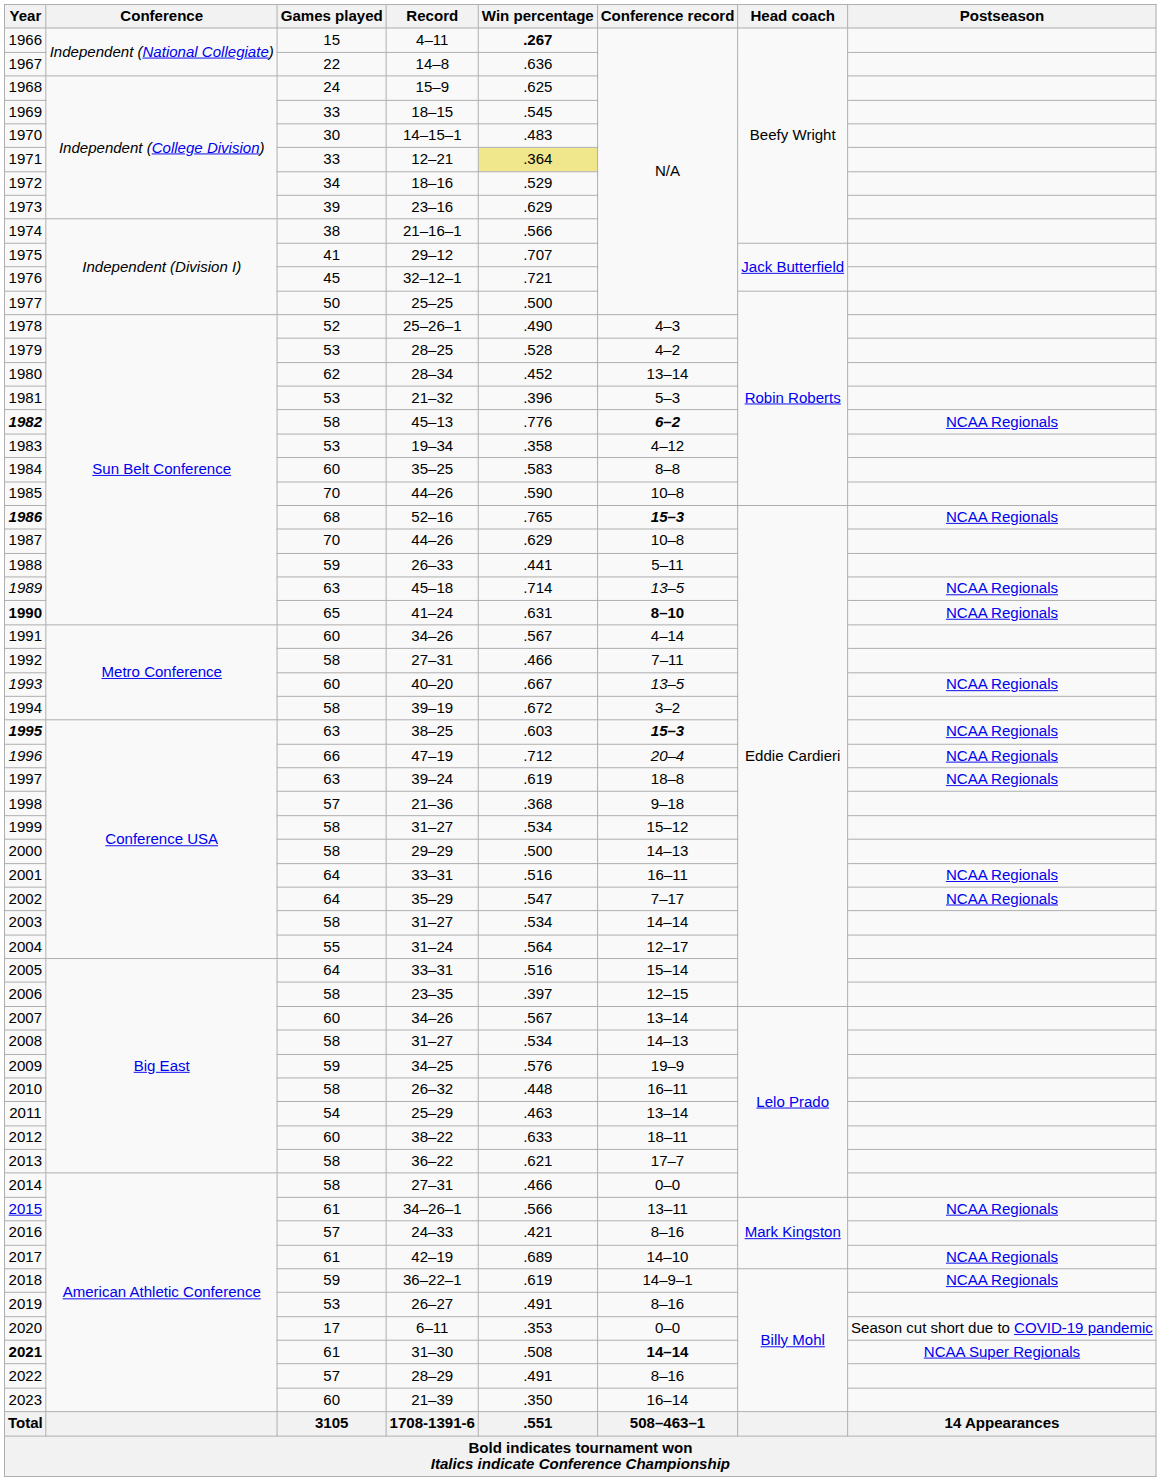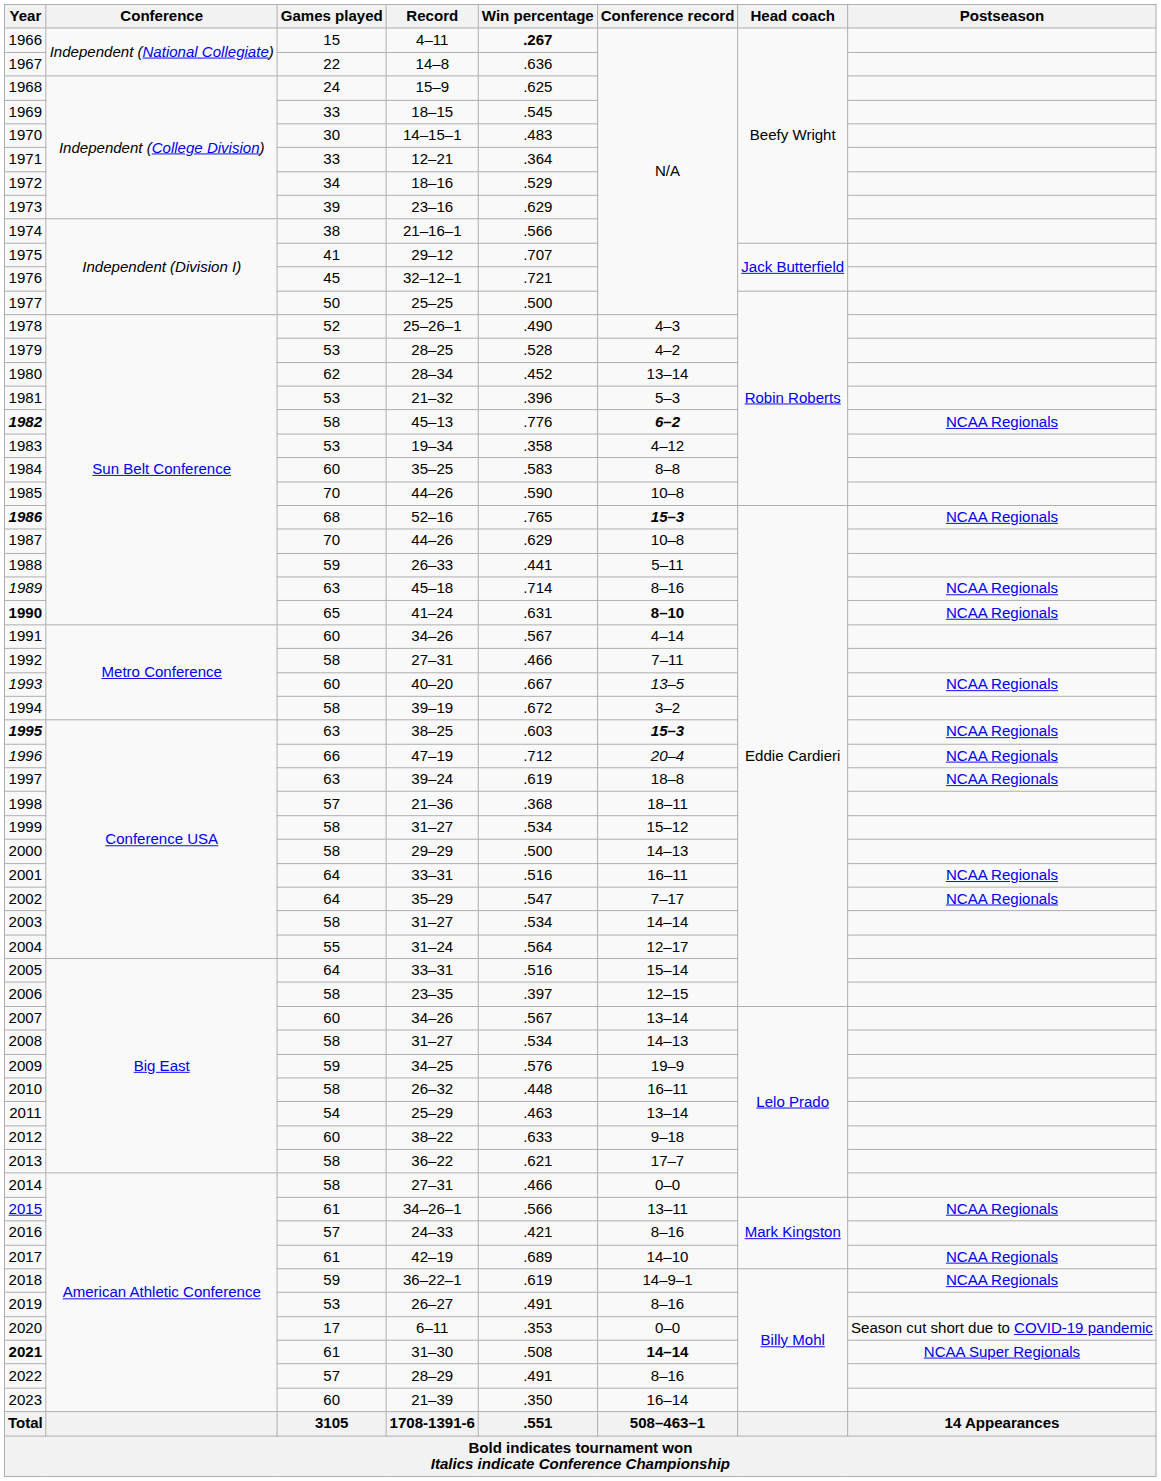(538, 159) khaki background -> (538, 159) no background
(668, 588) 13–5 -> (668, 588) 8–16
(668, 803) 9–18 -> (668, 803) 18–11
(668, 1137) 18–11 -> (668, 1137) 9–18
